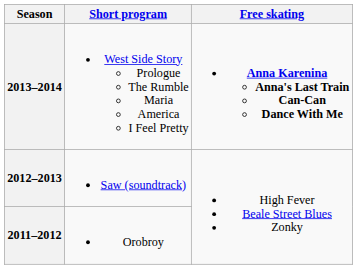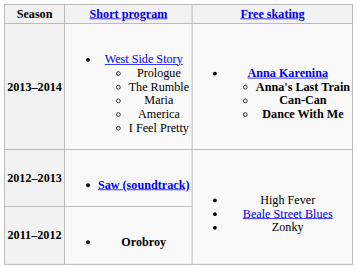(128, 185) normal -> (128, 185) bold
(128, 242) normal -> (128, 242) bold
